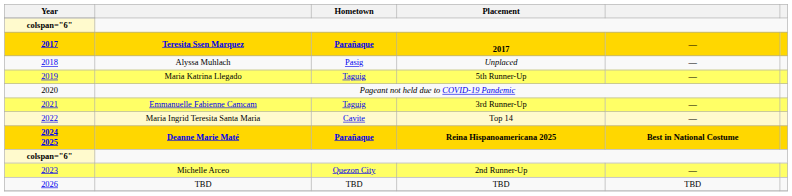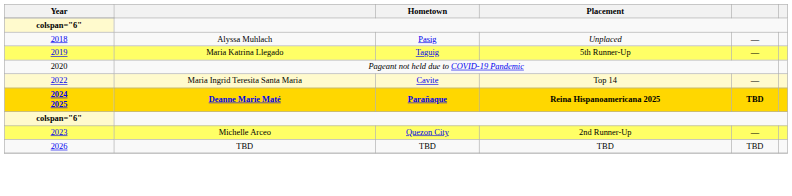- row: (203, 43)
- row: (203, 104)
(693, 137) Best in National Costume -> (755, 99) TBD
